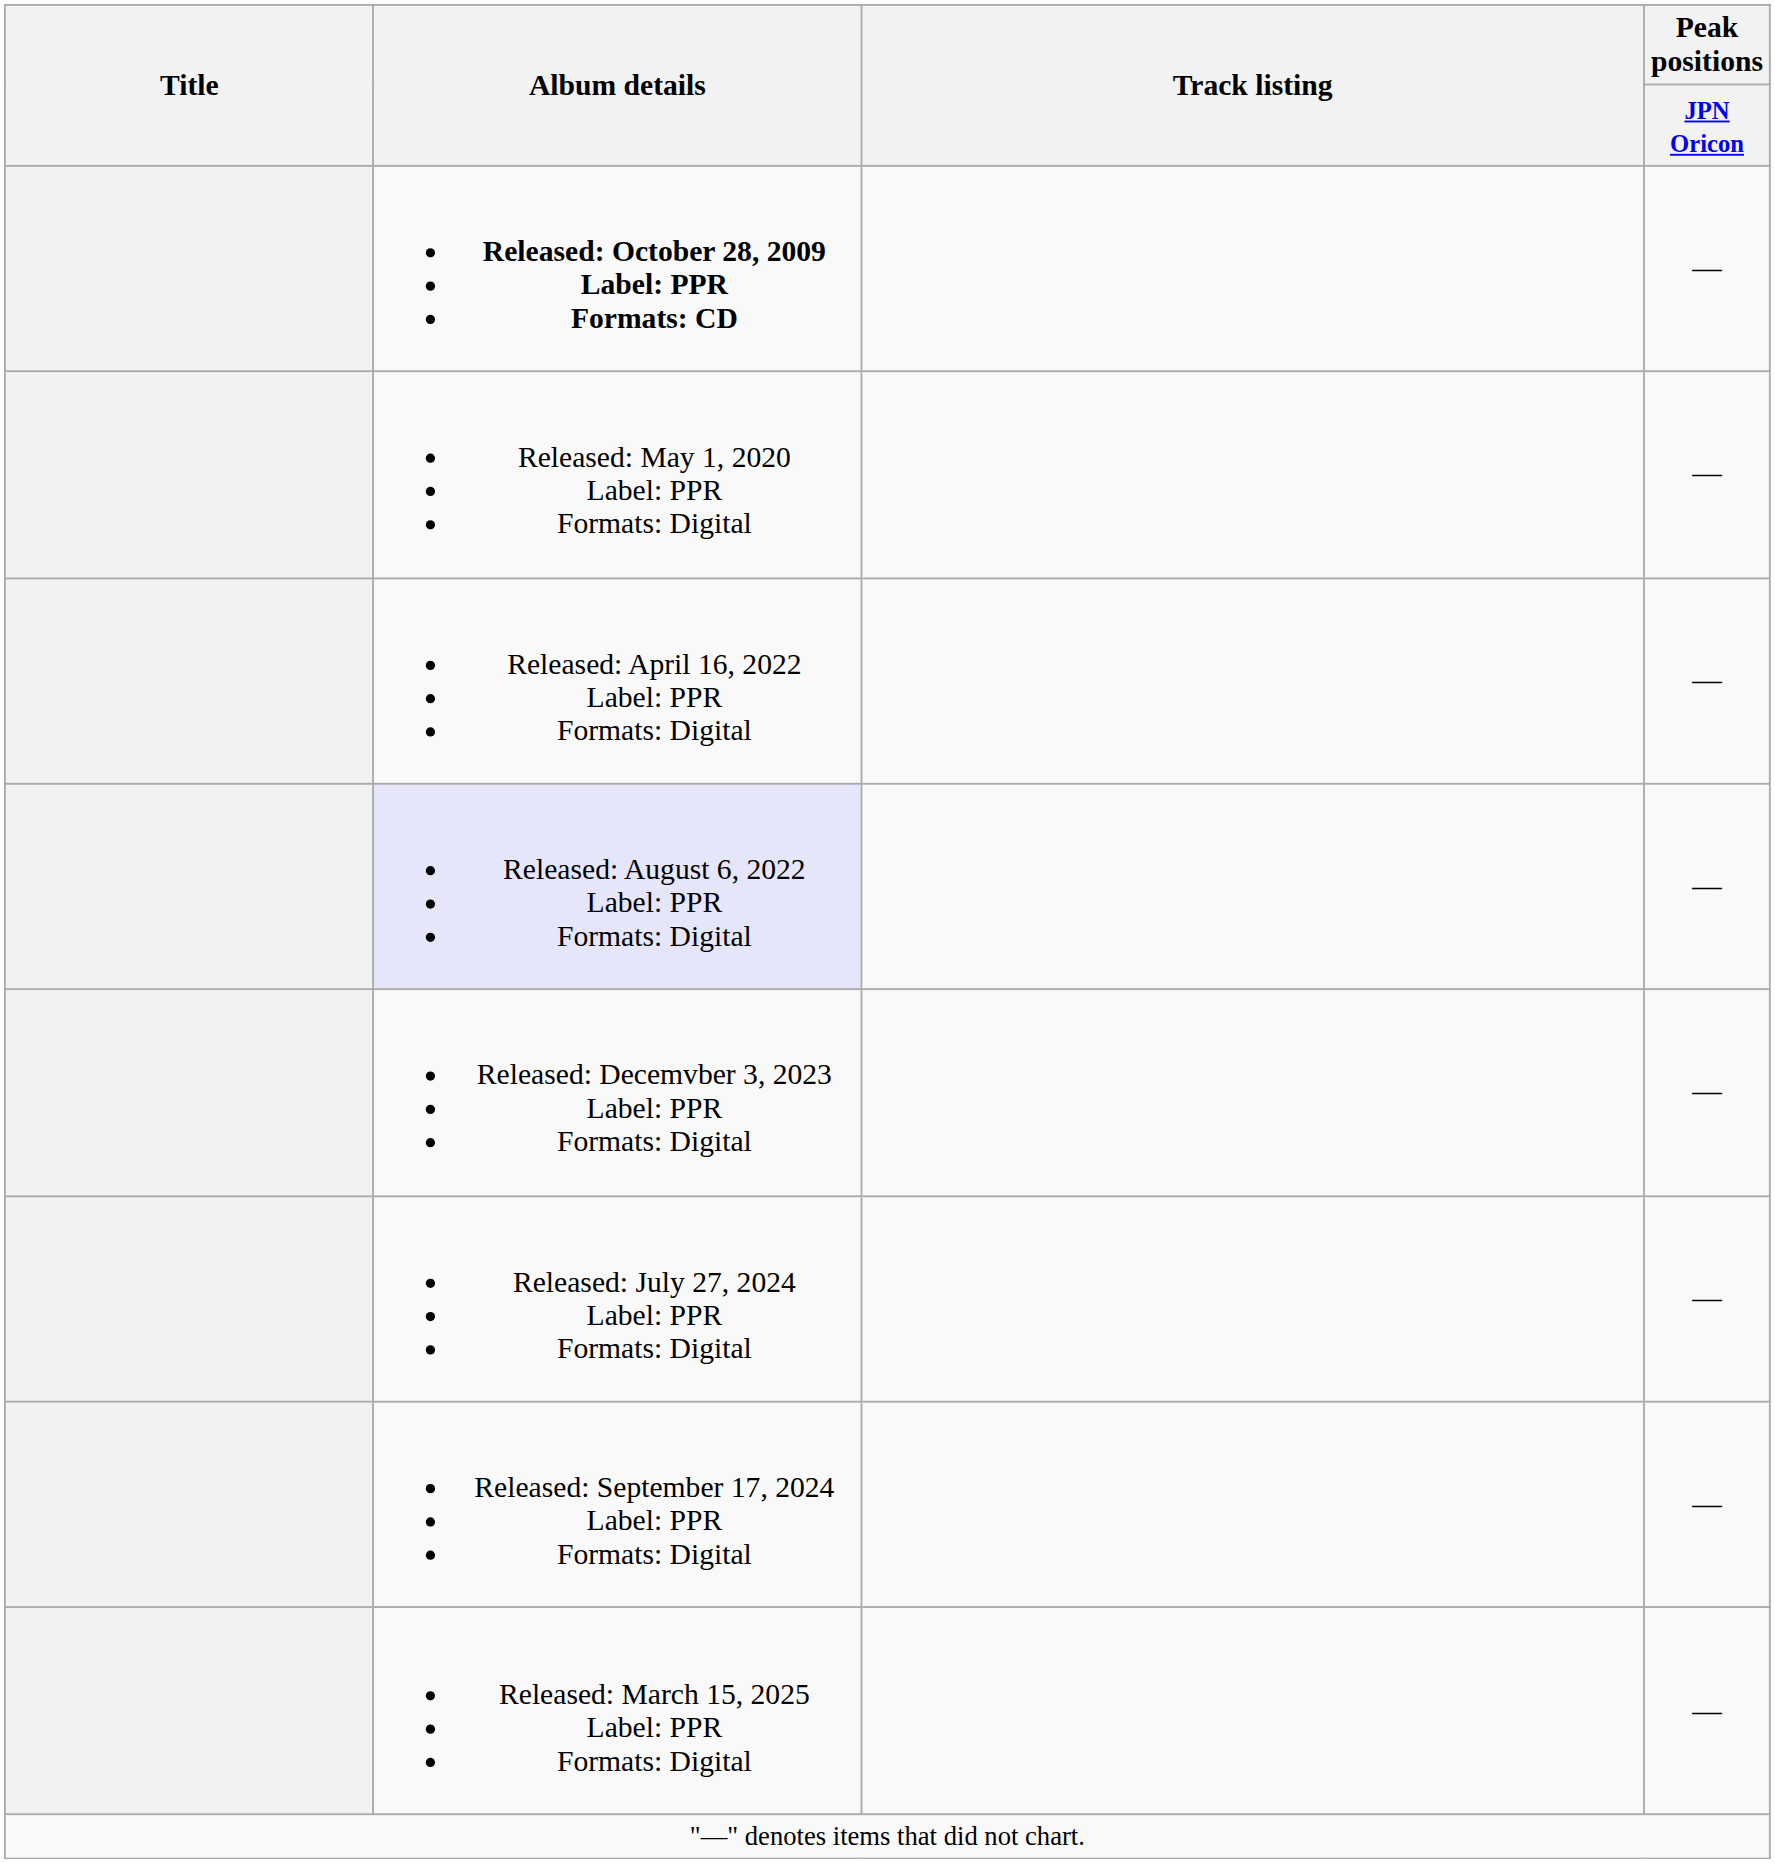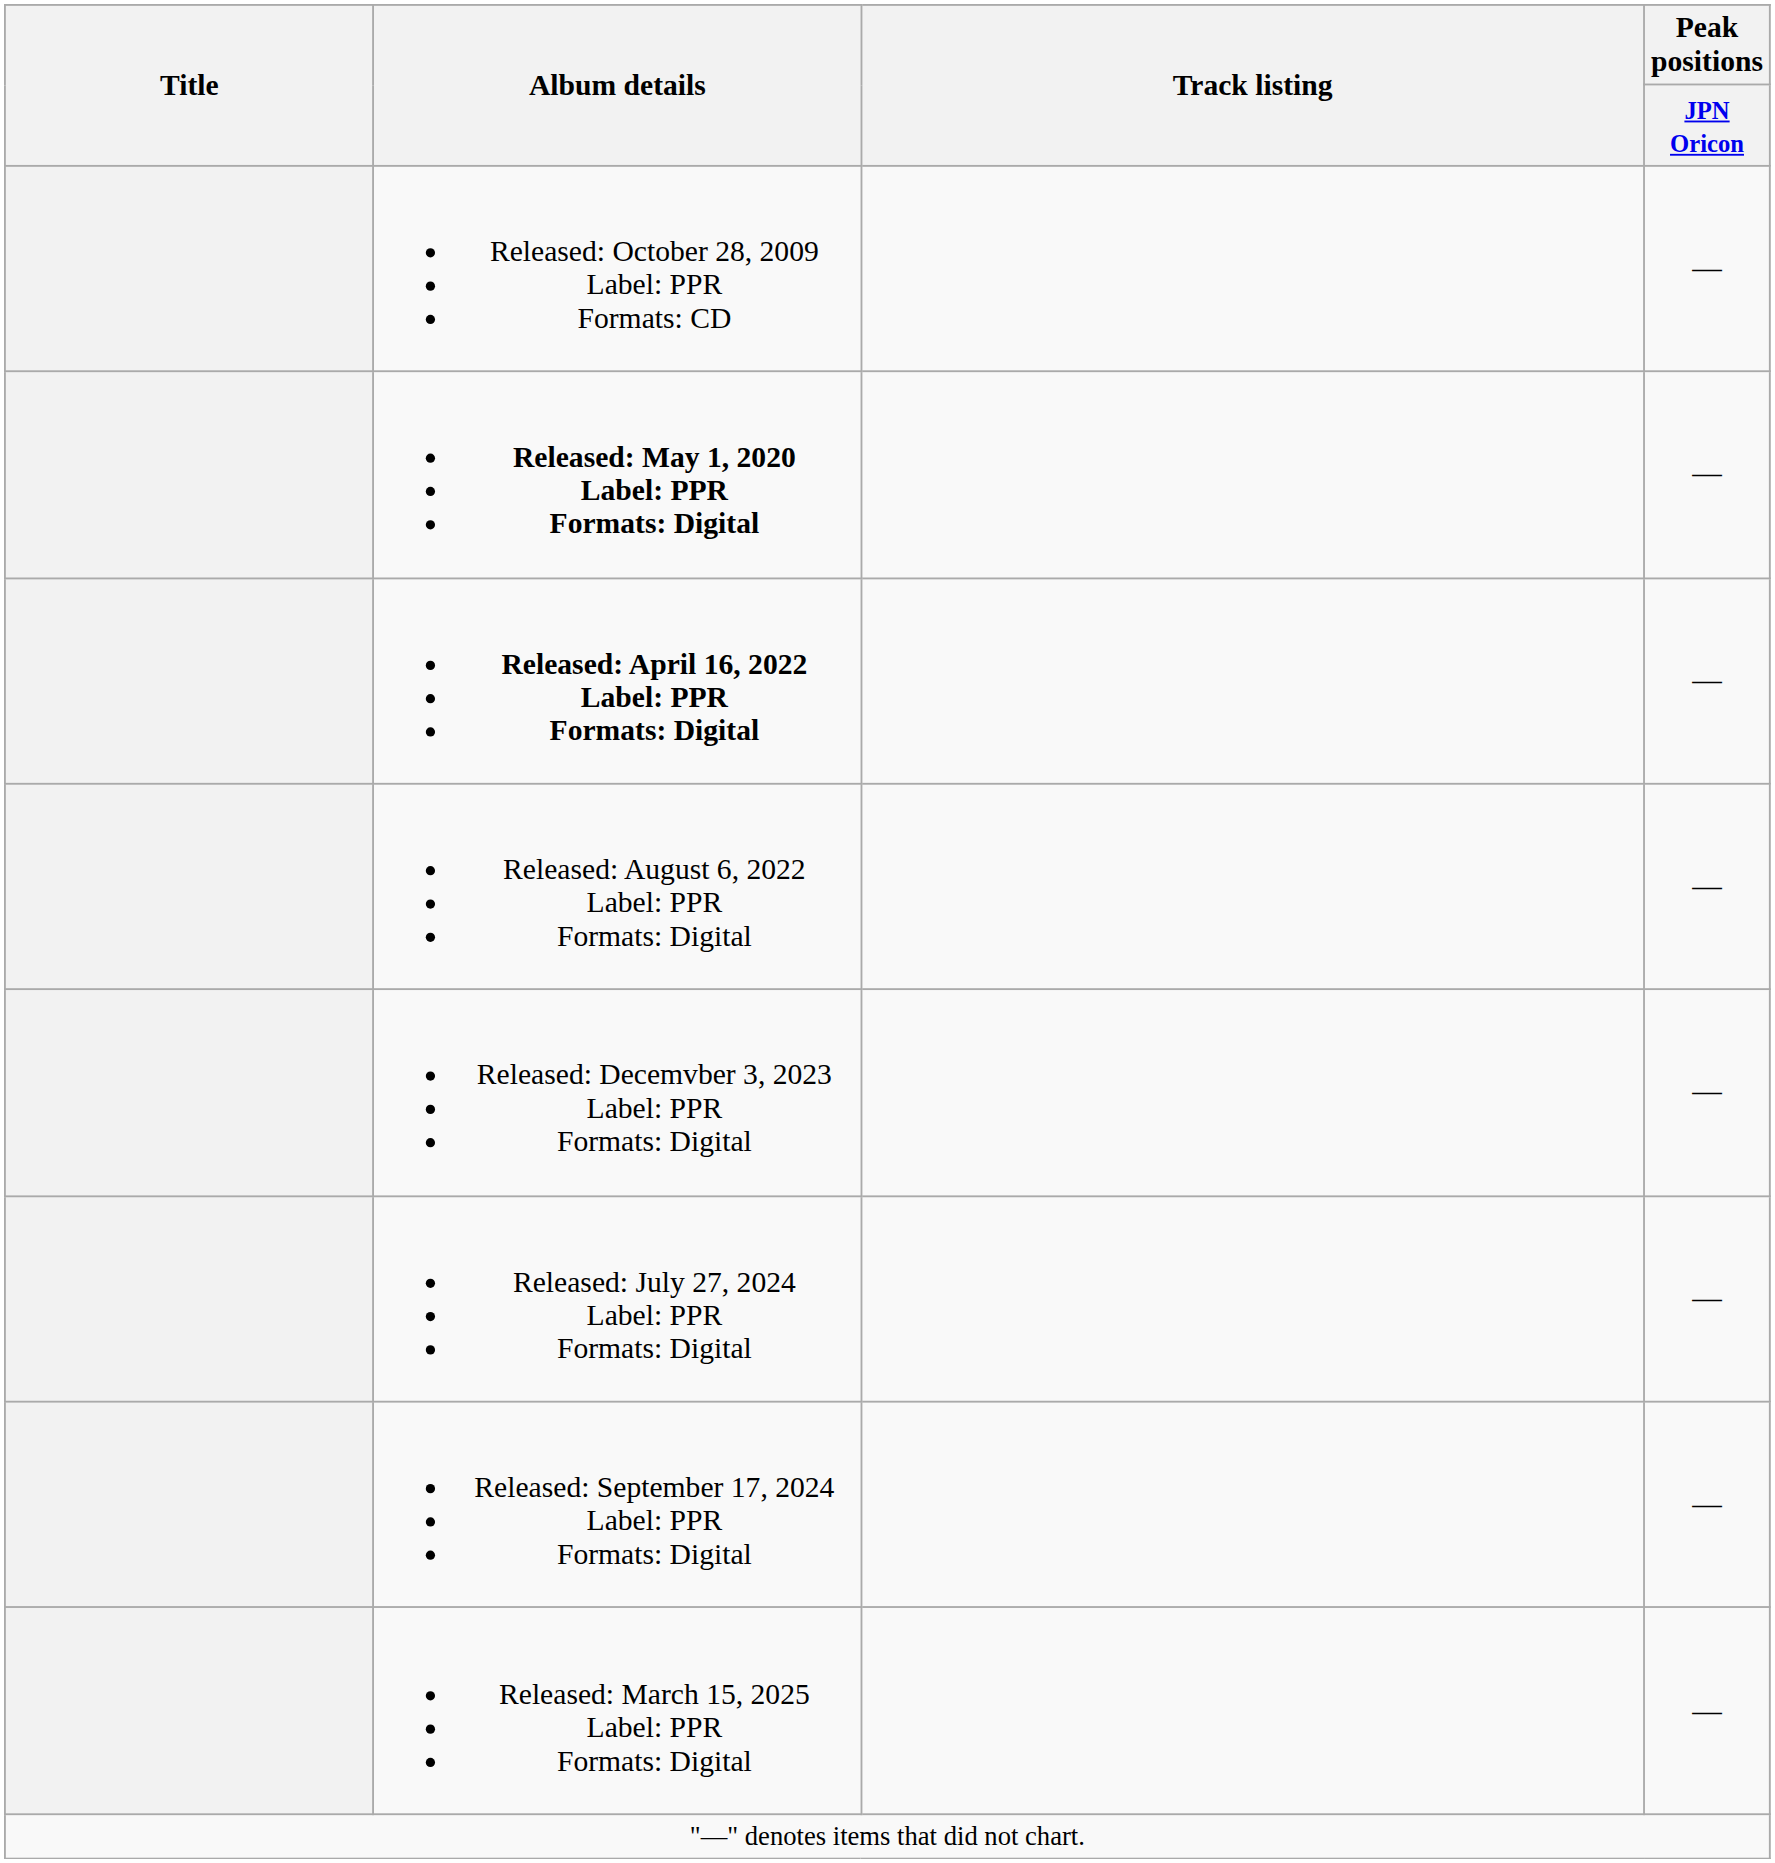(617, 285) bold -> (617, 285) normal
(617, 491) normal -> (617, 491) bold
(617, 697) normal -> (617, 697) bold
(617, 903) lavender background -> (617, 903) no background
